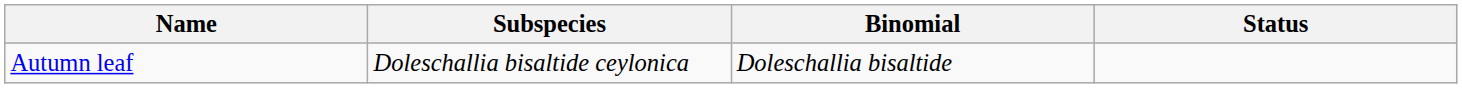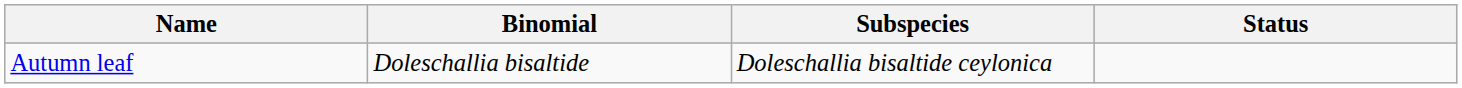columns swapped: (913, 23) <-> (549, 23)
